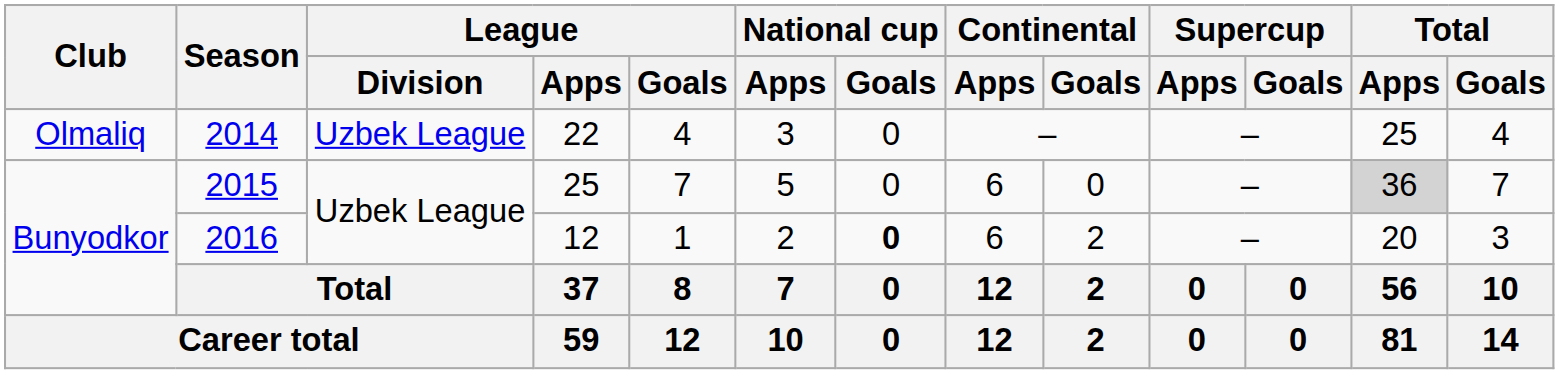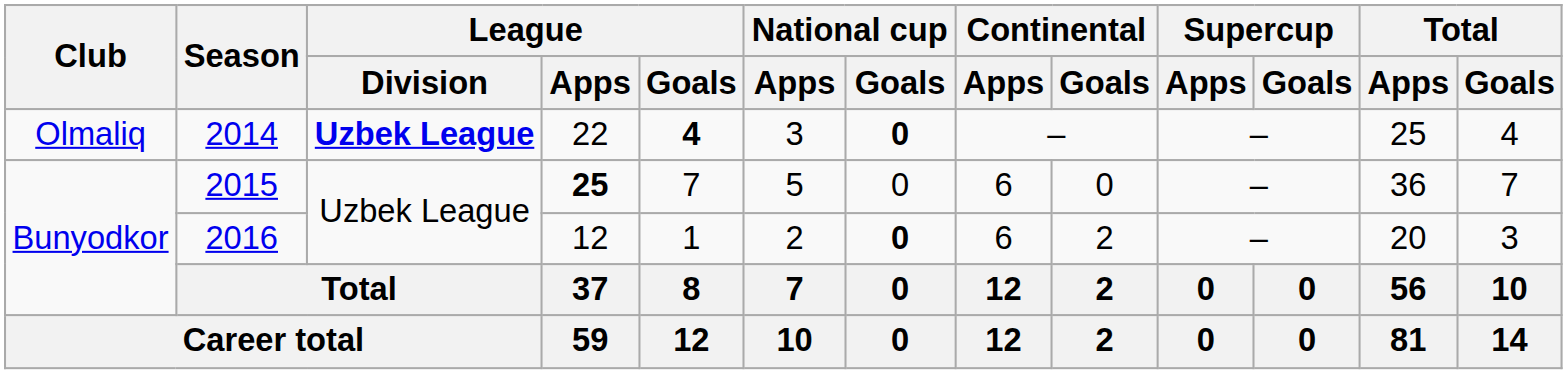(420, 133) normal -> (425, 133) bold
(682, 133) normal -> (691, 133) bold
(891, 133) normal -> (900, 133) bold
(581, 185) normal -> (590, 185) bold
(1399, 185) lightgrey background -> (1408, 185) no background
